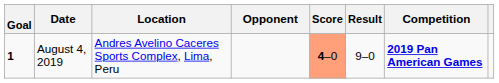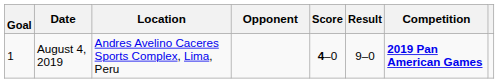(10, 57) bold -> (10, 57) normal
(327, 57) lightsalmon background -> (327, 57) no background
